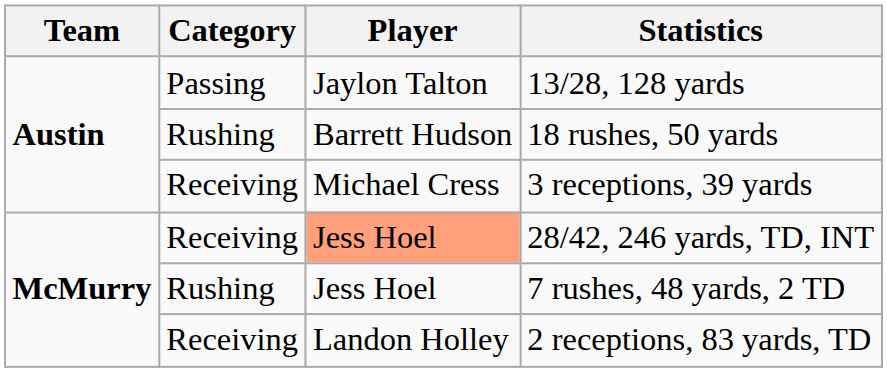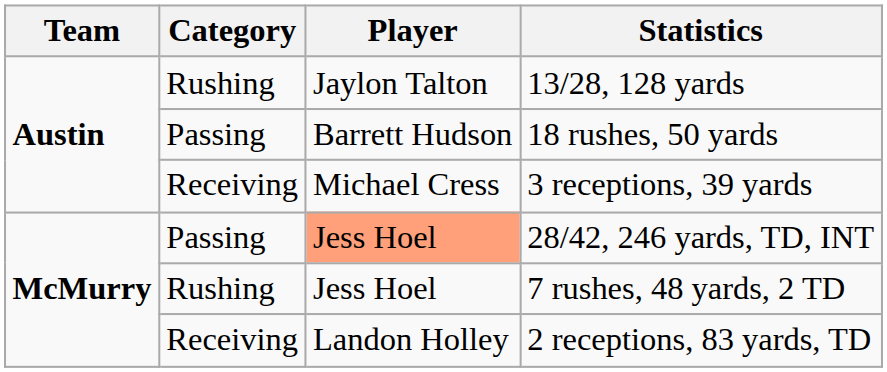(216, 82) Passing -> (220, 82) Rushing
(220, 133) Rushing -> (216, 133) Passing
(232, 236) Receiving -> (216, 236) Passing
